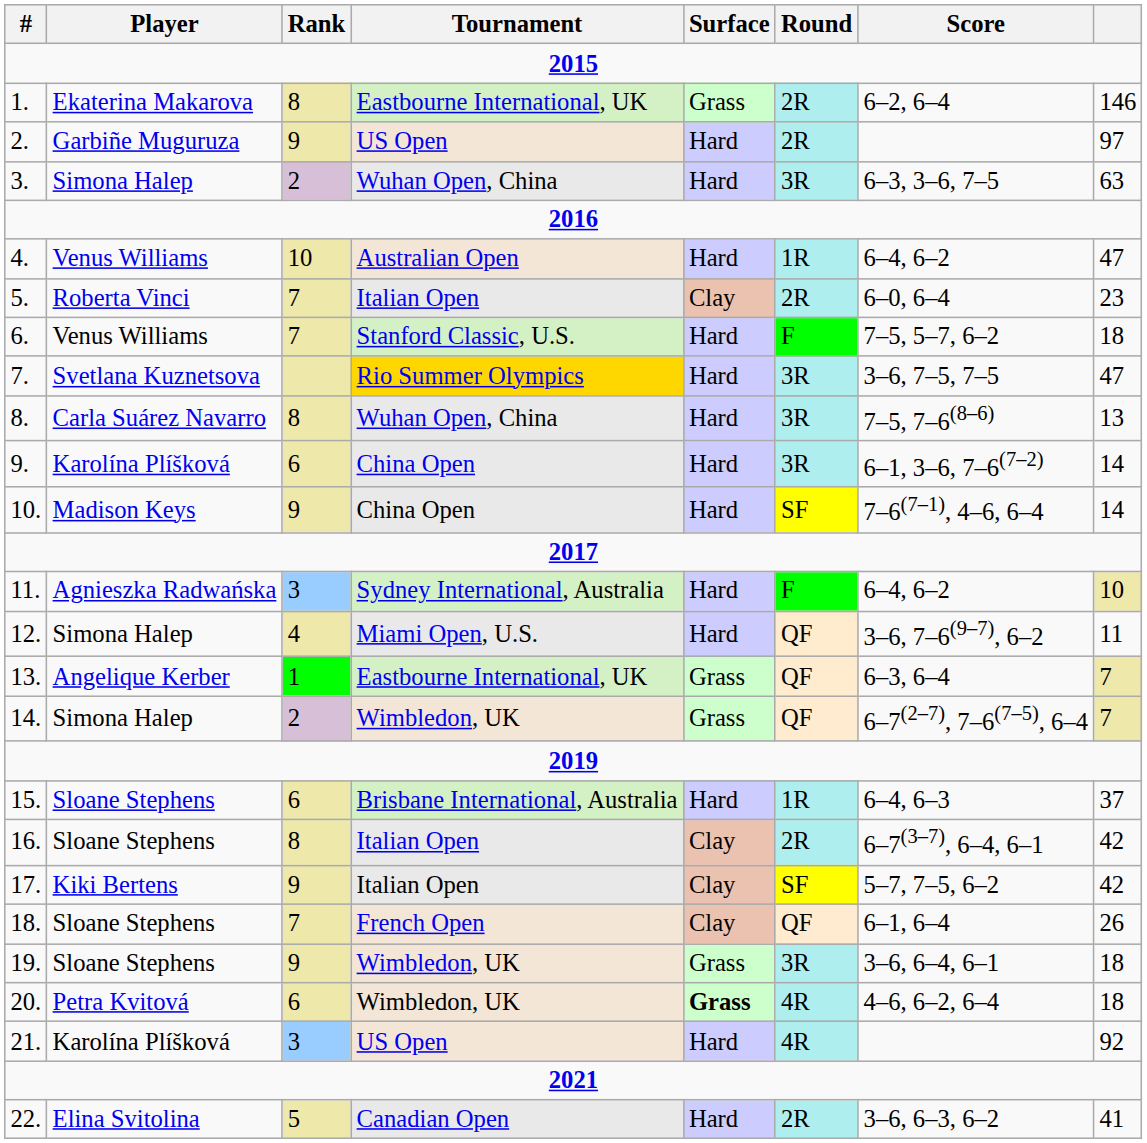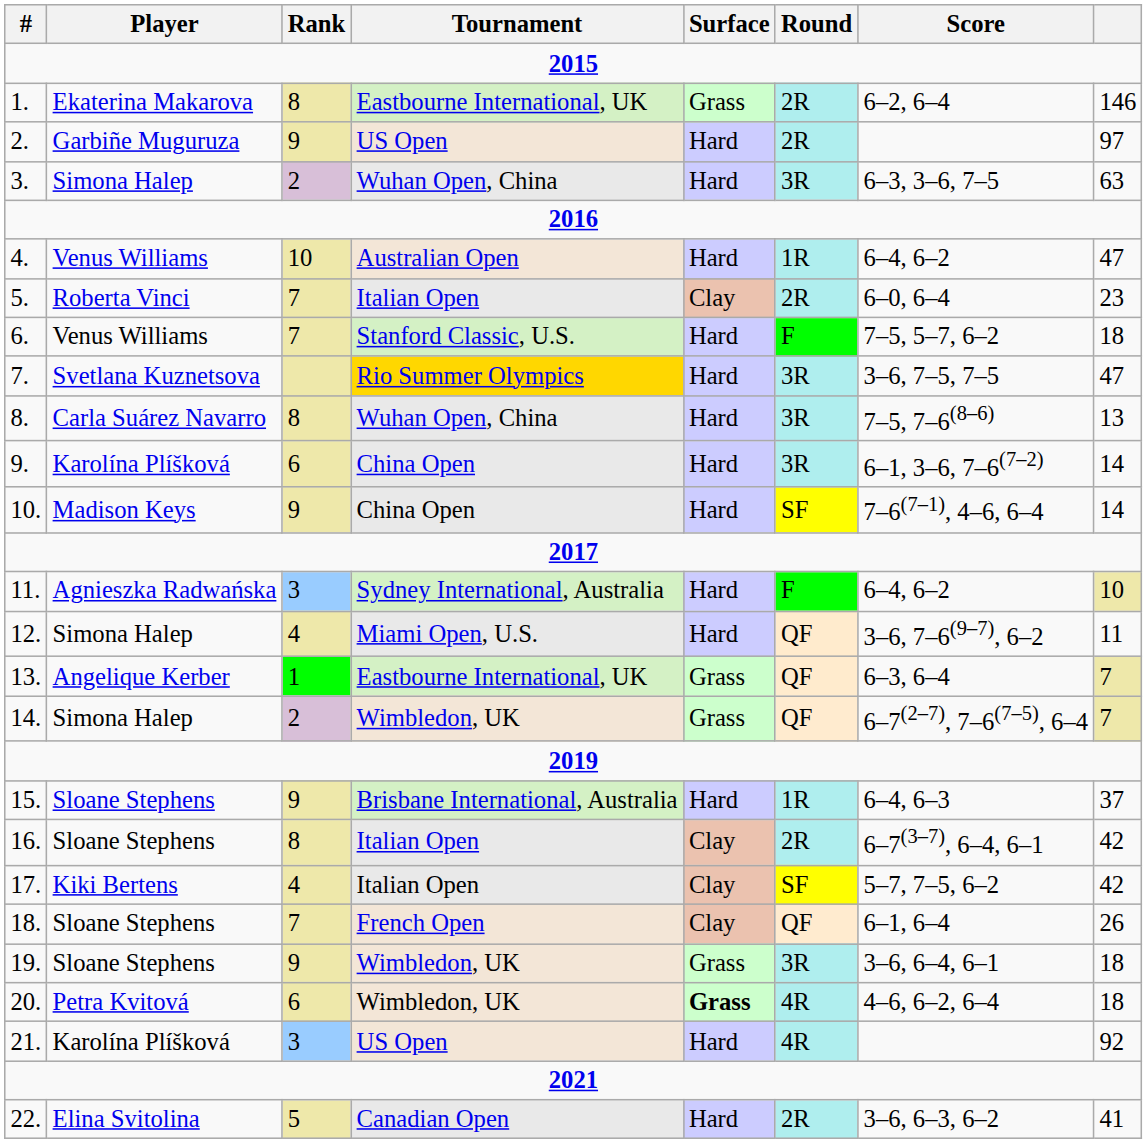(294, 799) 6 -> (294, 799) 9
(294, 884) 9 -> (294, 884) 4
